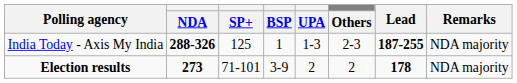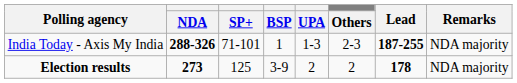(241, 44) 125 -> (241, 44) 71-101
(241, 67) 71-101 -> (241, 67) 125
